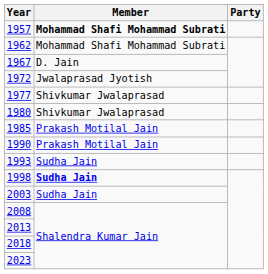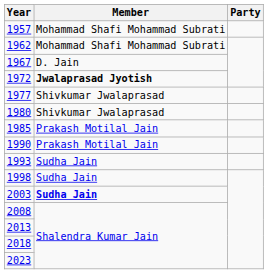(131, 29) bold -> (131, 29) normal
(94, 79) normal -> (94, 79) bold
(67, 178) bold -> (67, 178) normal
(67, 194) normal -> (67, 194) bold
